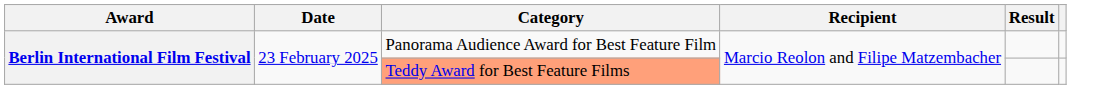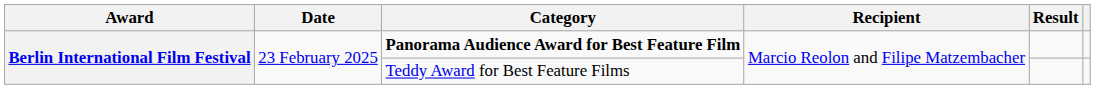(551, 44) normal -> (563, 44) bold
(508, 71) lightsalmon background -> (508, 71) no background
